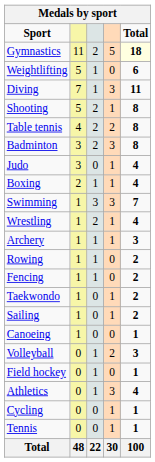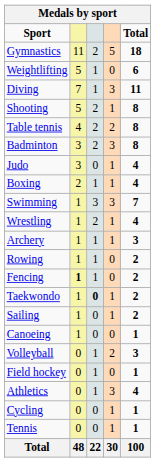(136, 52) lightyellow background -> (136, 52) no background
(78, 278) normal -> (78, 278) bold
(95, 297) normal -> (95, 297) bold
